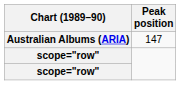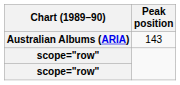(154, 39) 147 -> (154, 39) 143
